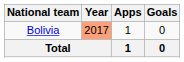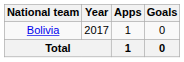(97, 30) lightsalmon background -> (97, 30) no background
